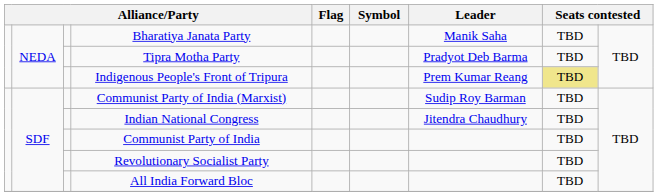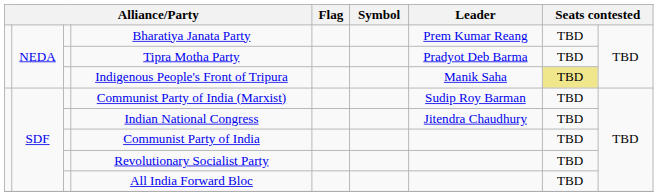(475, 35) Manik Saha -> (475, 35) Prem Kumar Reang
(475, 77) Prem Kumar Reang -> (475, 77) Manik Saha
